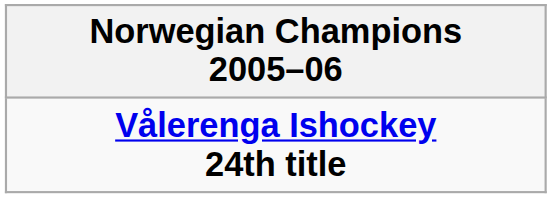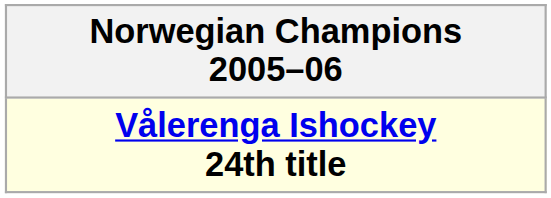(276, 144) no background -> (276, 144) lightyellow background
